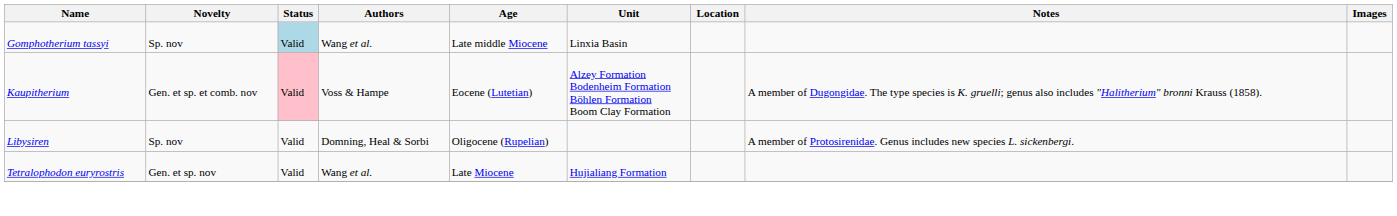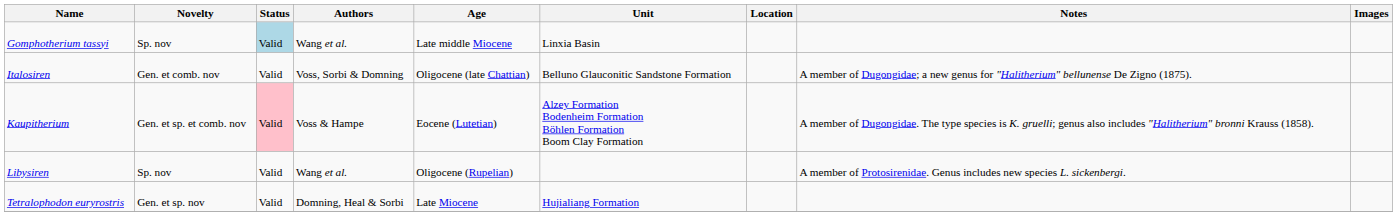+ row: (28, 74)
(375, 142) Domning, Heal & Sorbi -> (322, 172) Wang et al.
(347, 172) Wang et al. -> (350, 202) Domning, Heal & Sorbi
